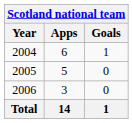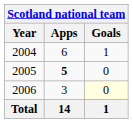(64, 71) normal -> (64, 71) bold
(106, 90) no background -> (106, 90) lightyellow background
